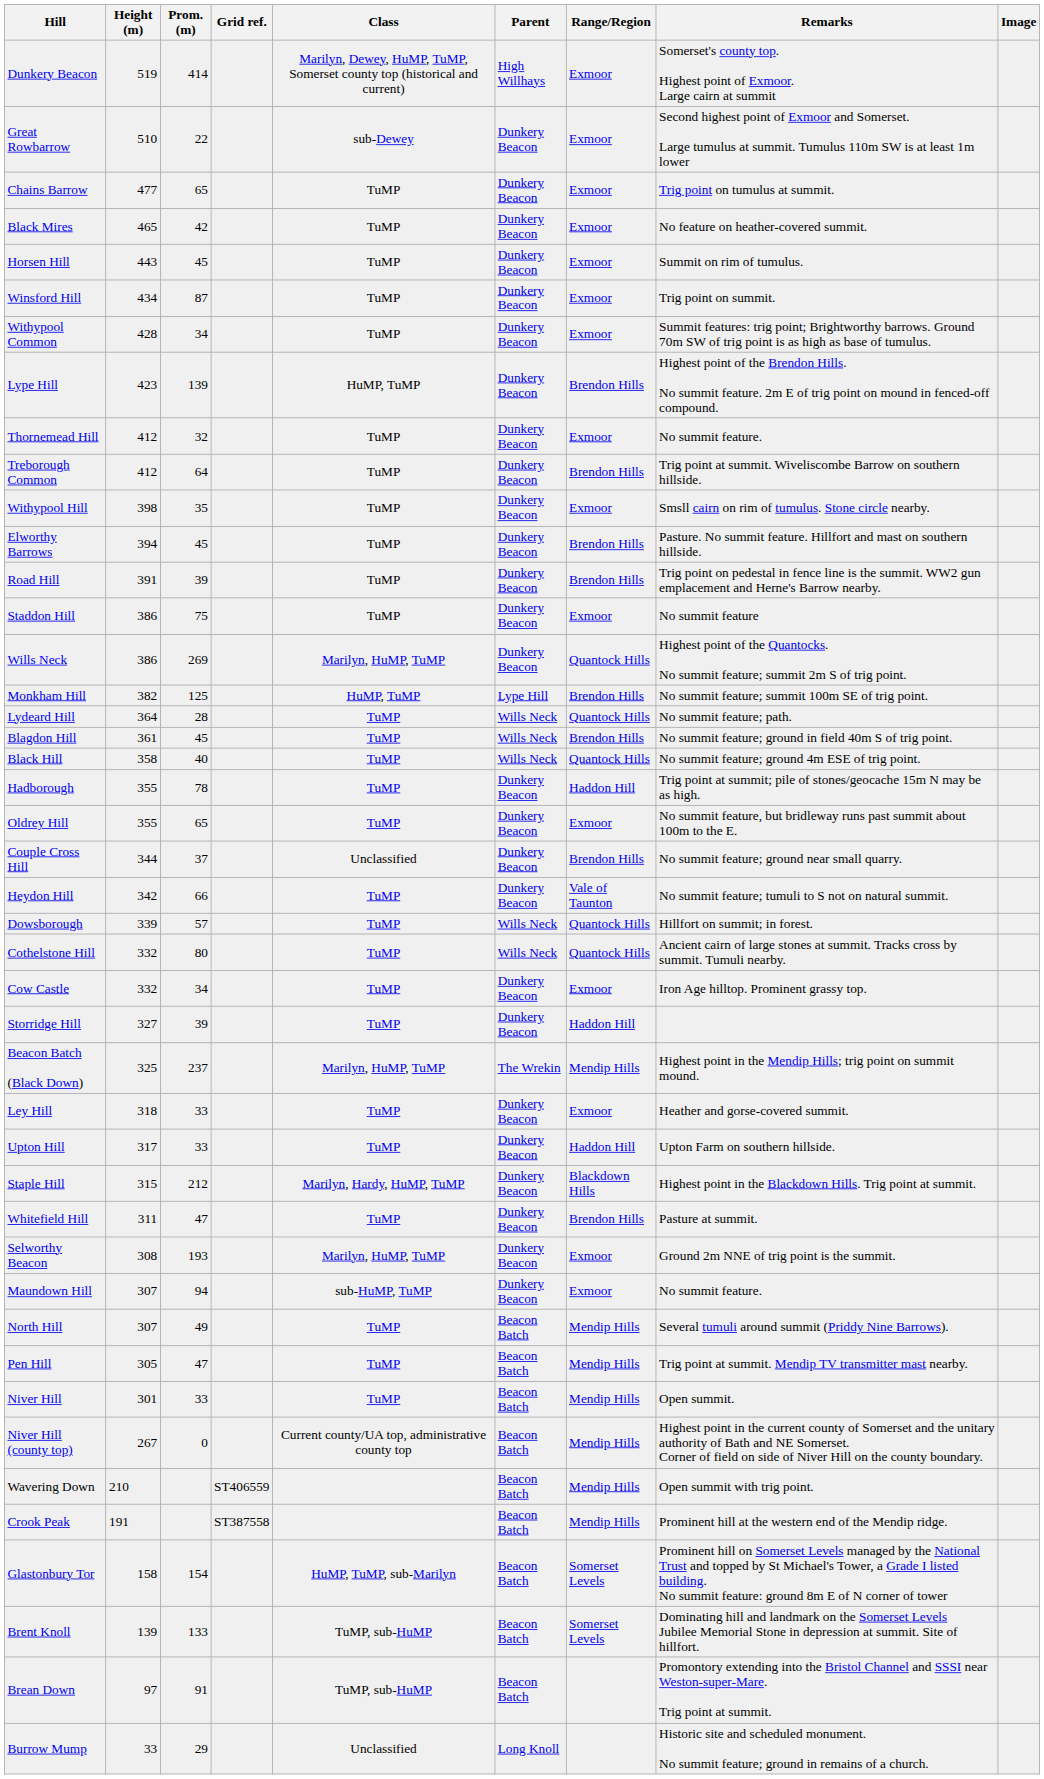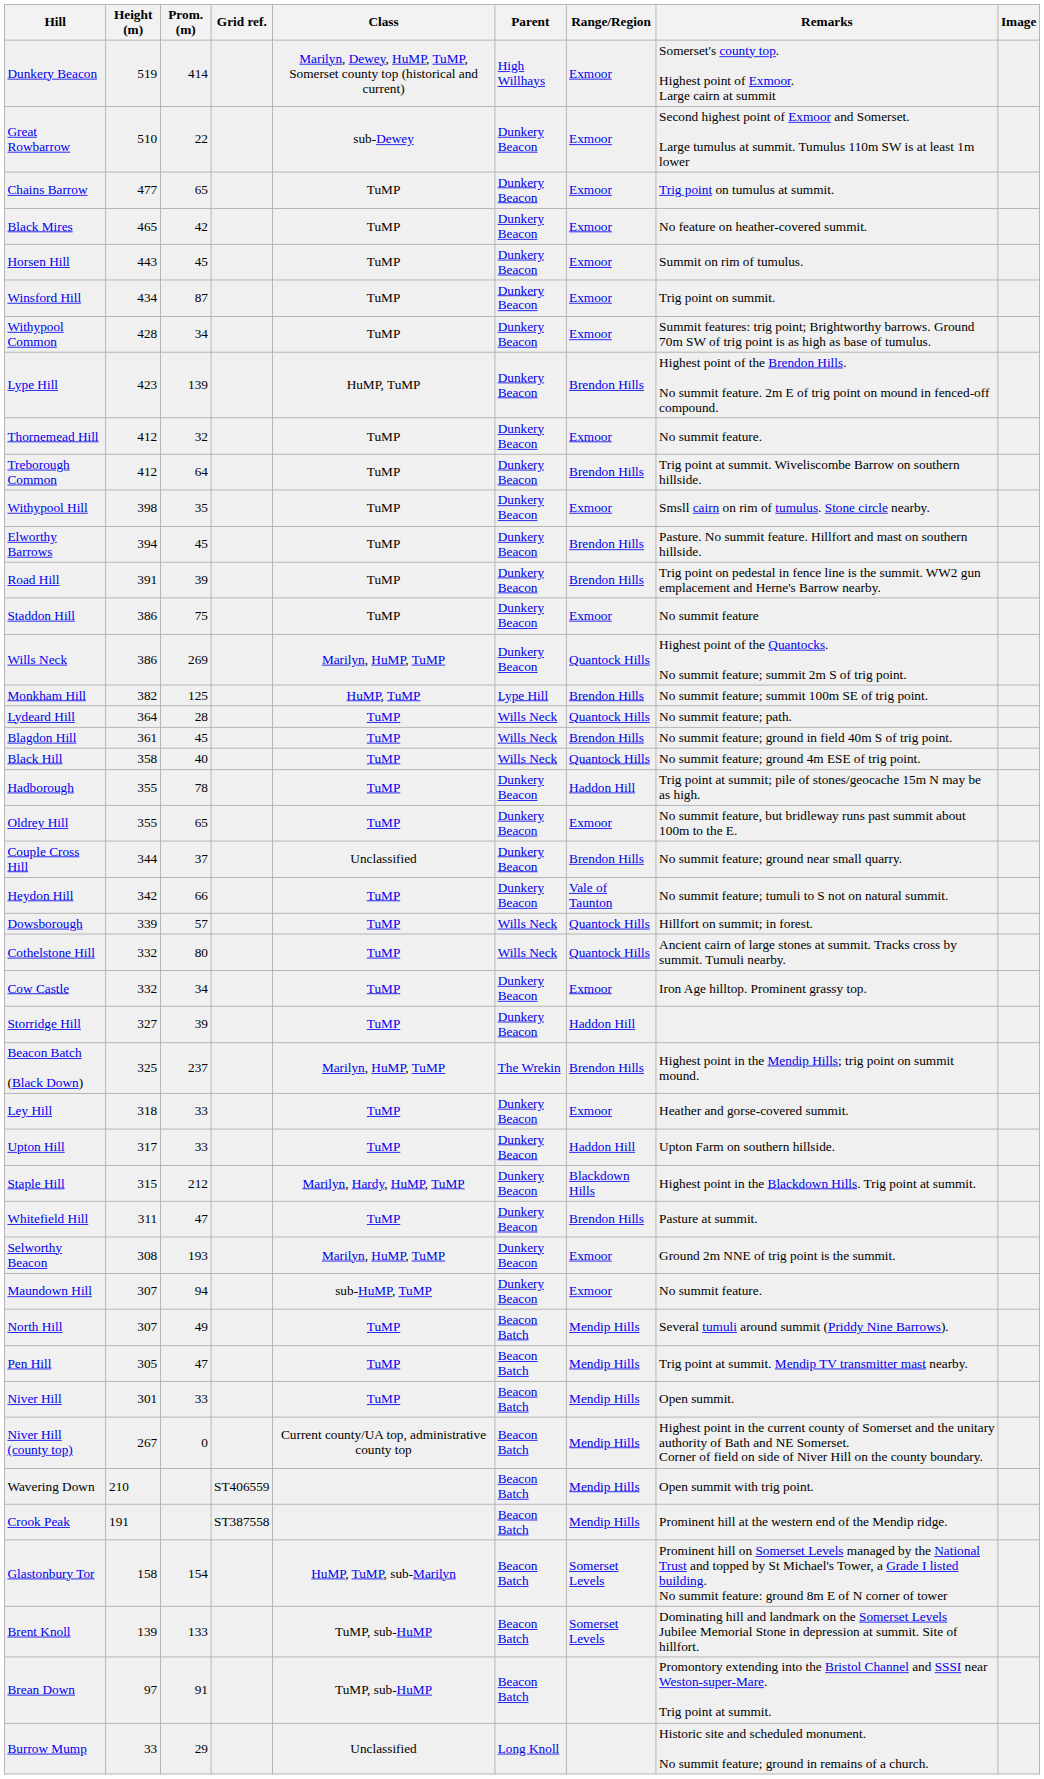(604, 1067) Mendip Hills -> (607, 1067) Brendon Hills
